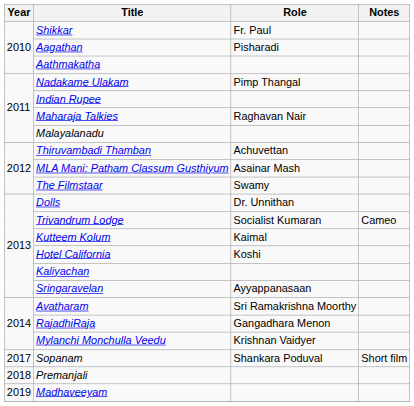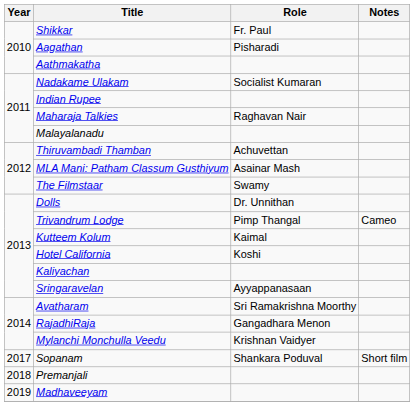(267, 82) Pimp Thangal -> (277, 82) Socialist Kumaran
(277, 220) Socialist Kumaran -> (267, 220) Pimp Thangal
